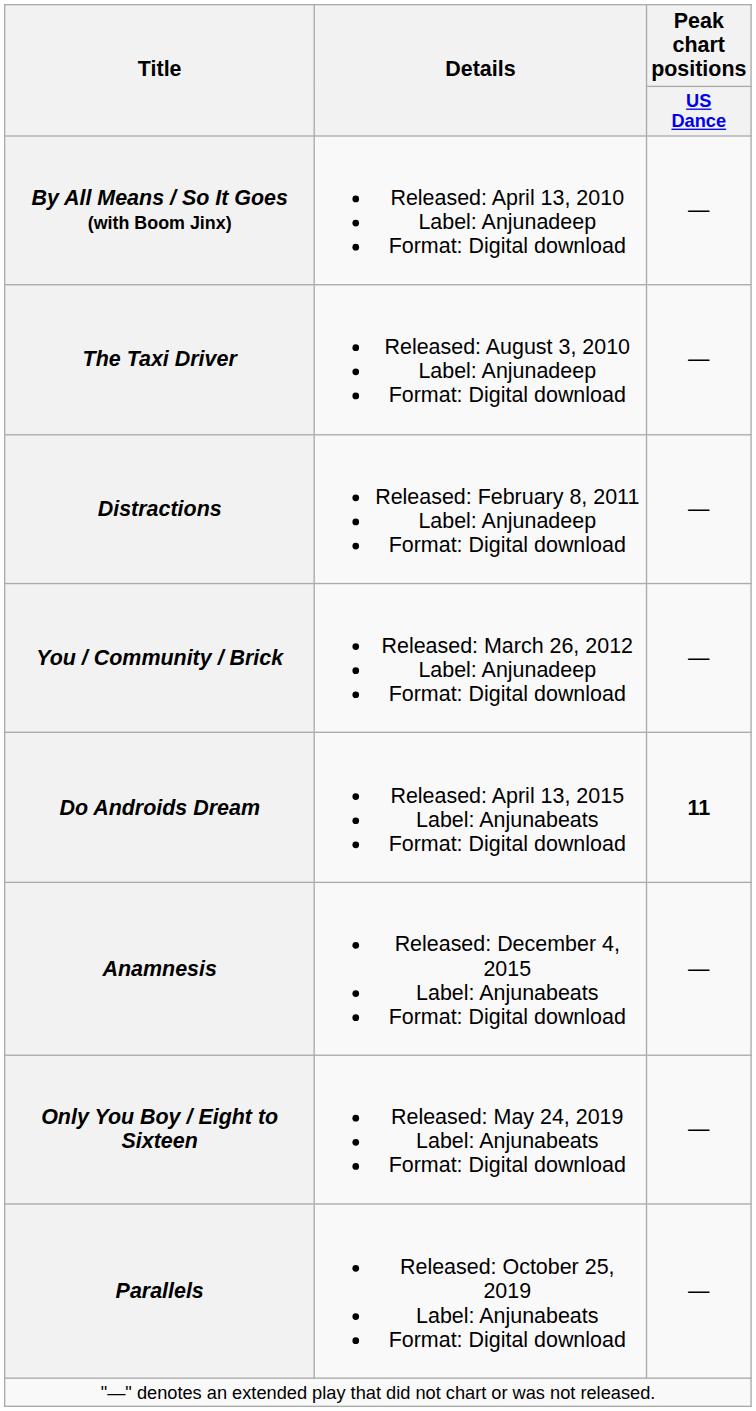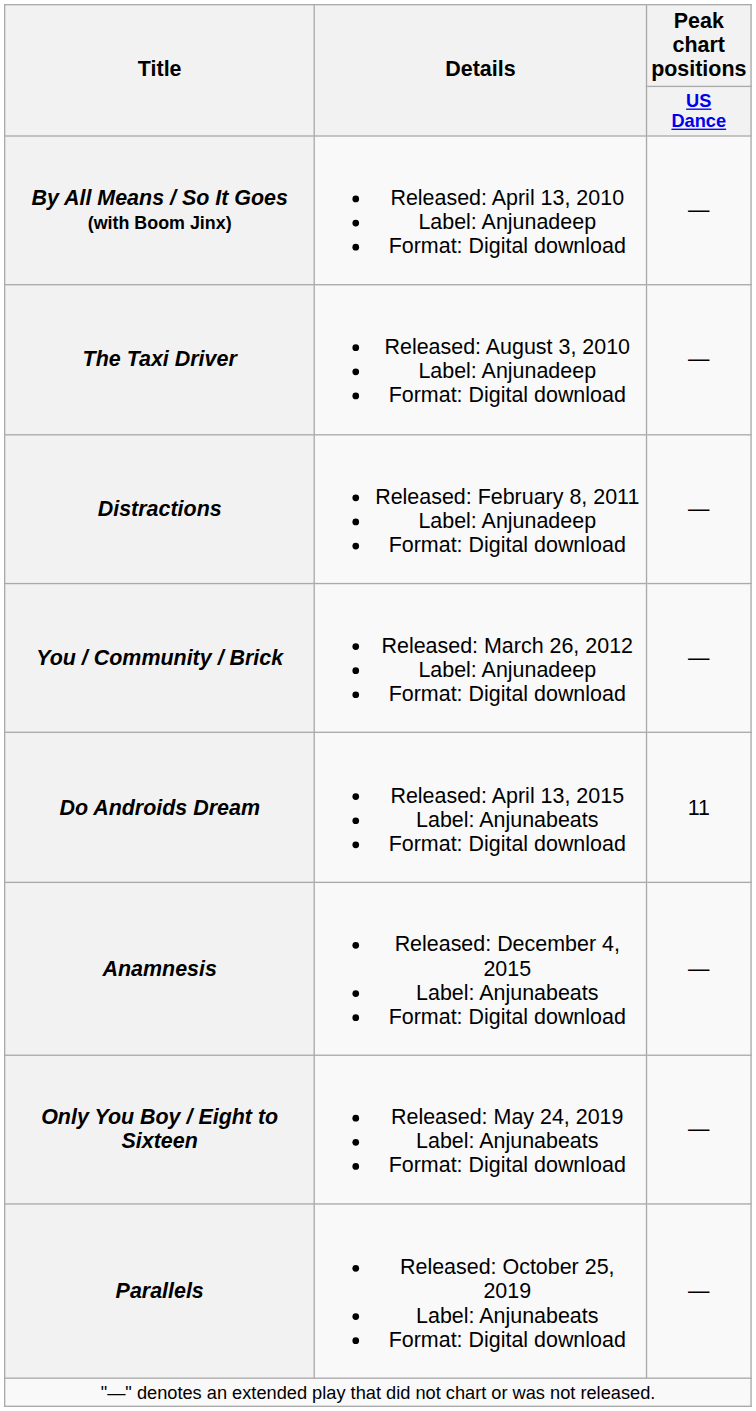(699, 807) bold -> (699, 807) normal
